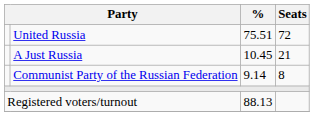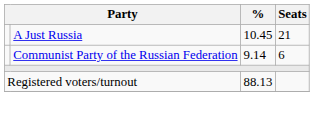- row: (49, 34)
(281, 75) 8 -> (281, 55) 6
